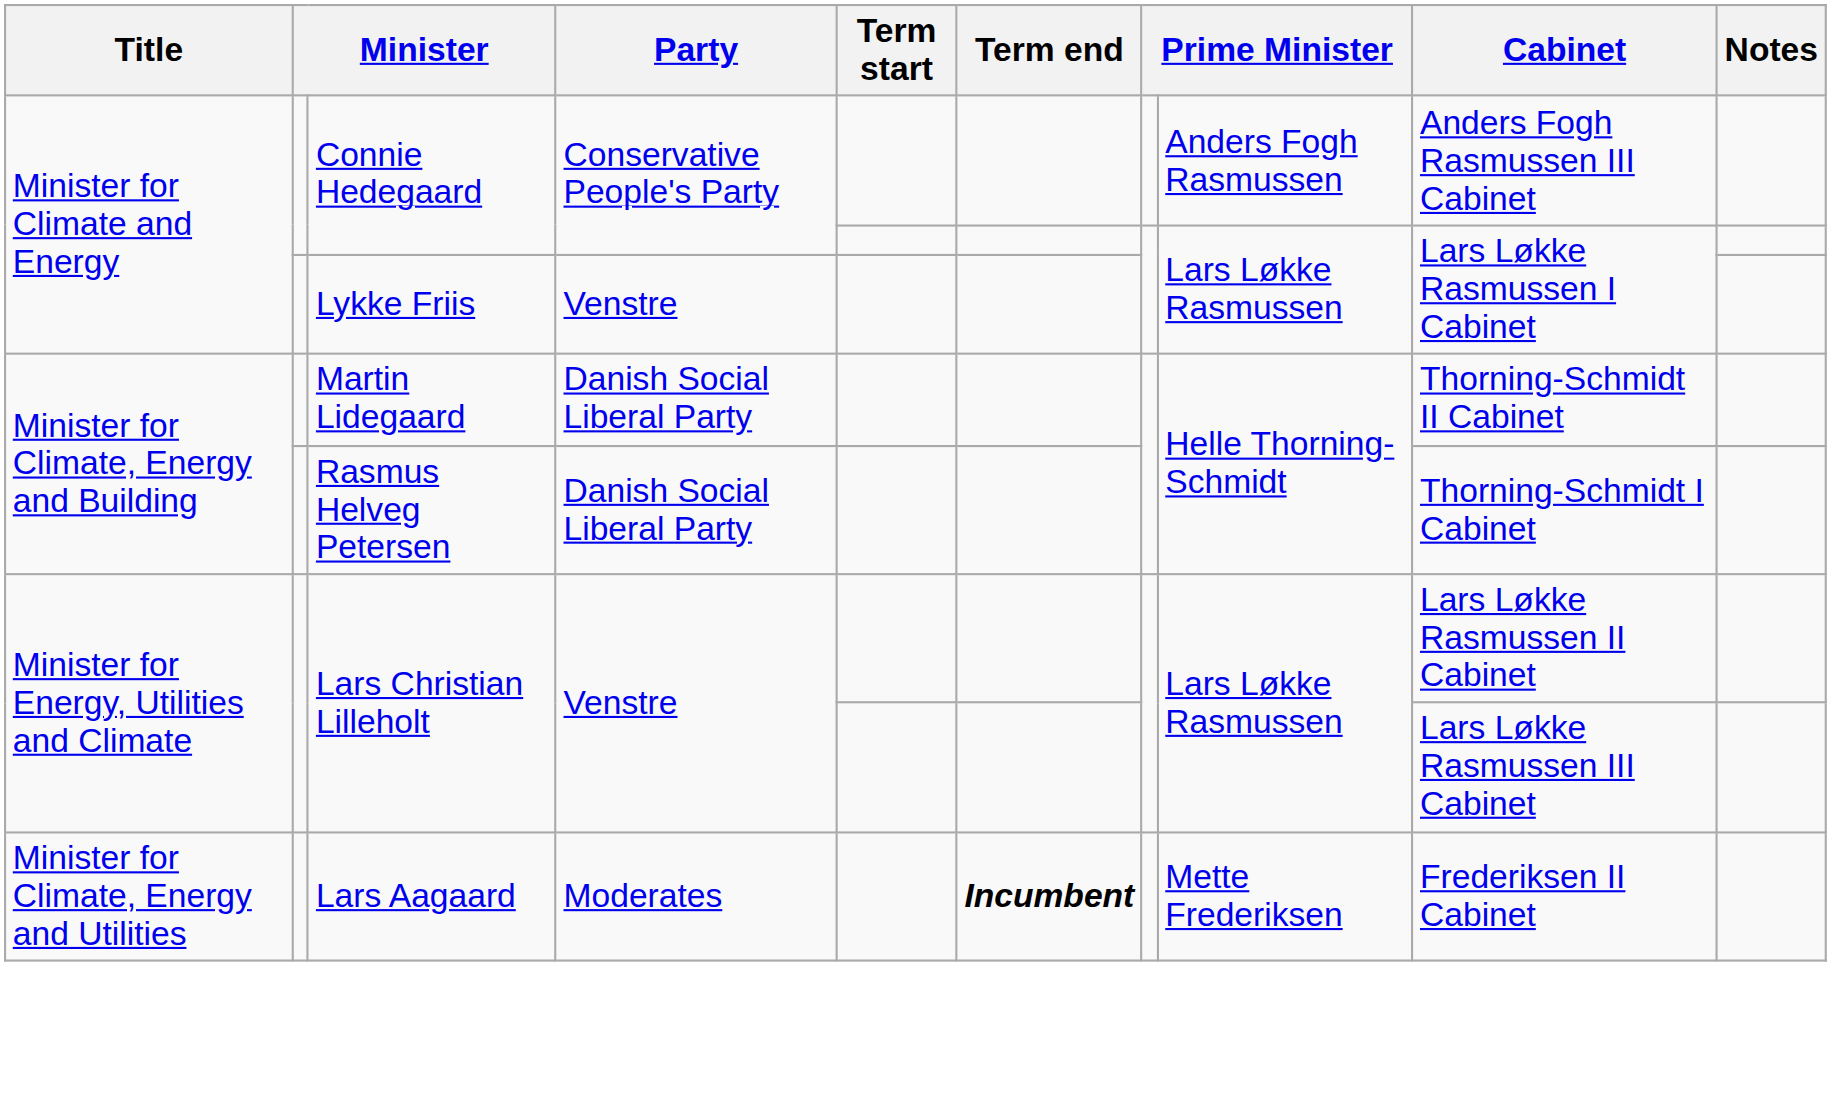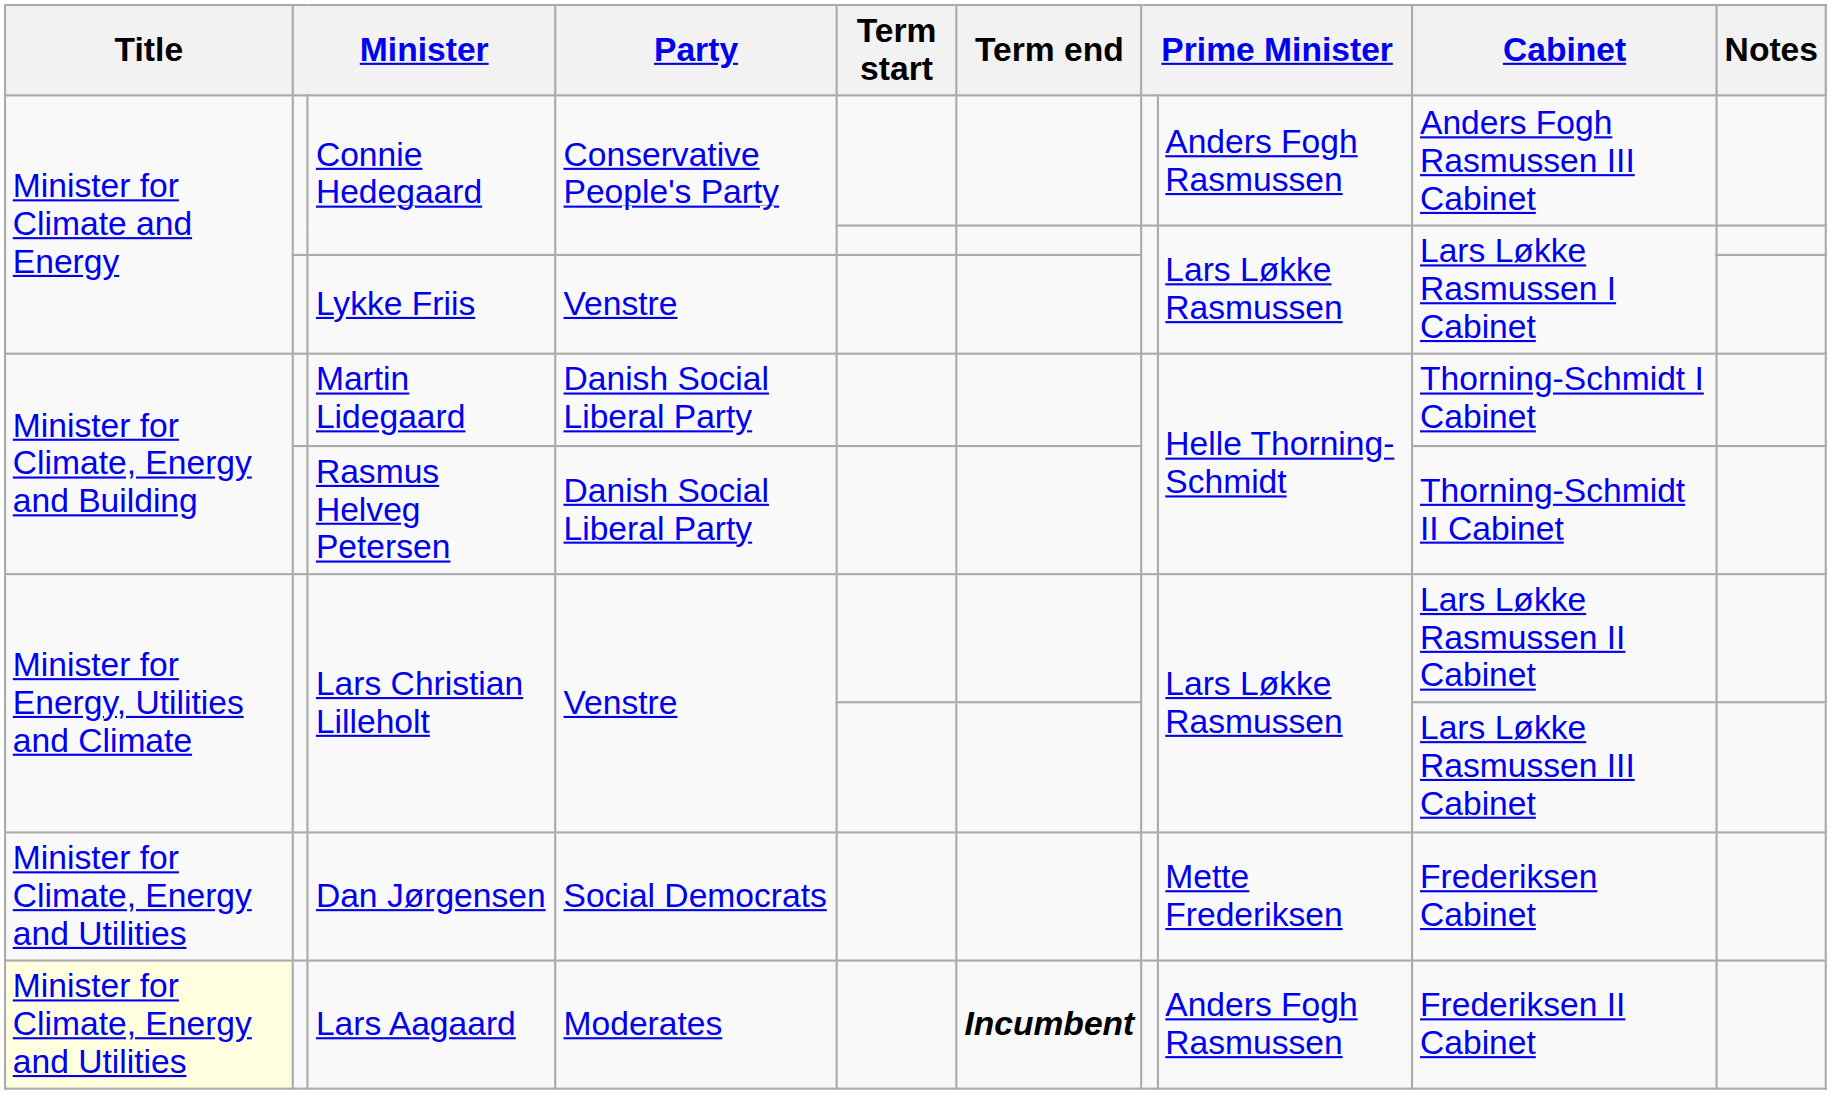(1553, 398) Thorning-Schmidt II Cabinet -> (1562, 398) Thorning-Schmidt I Cabinet
(1562, 508) Thorning-Schmidt I Cabinet -> (1553, 508) Thorning-Schmidt II Cabinet
+ row: (431, 895)
(132, 895) no background -> (132, 1024) lightyellow background
(1254, 895) Mette Frederiksen -> (1261, 1024) Anders Fogh Rasmussen
